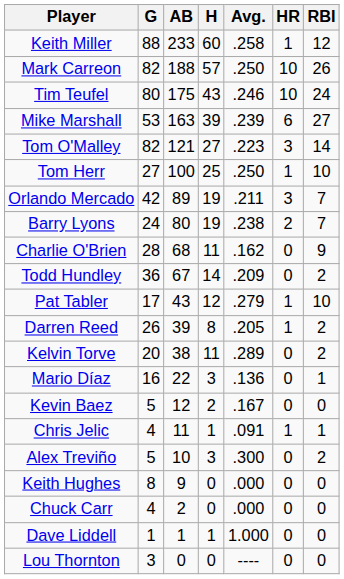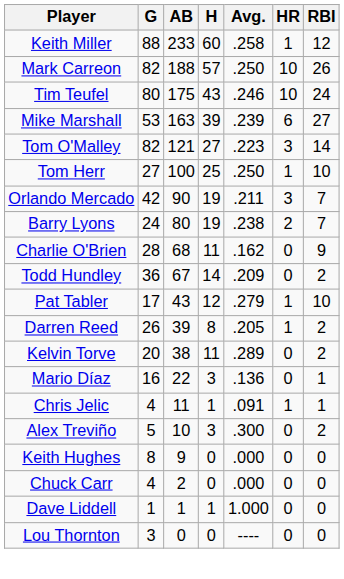(181, 198) 89 -> (181, 198) 90
- row: (71, 405)
